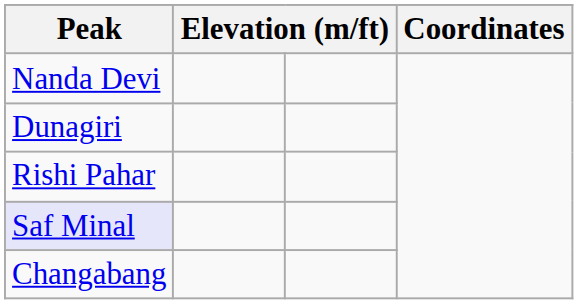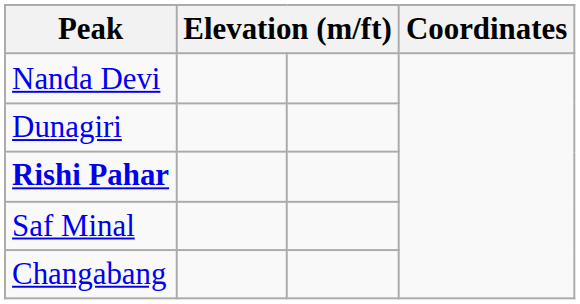(84, 175) normal -> (91, 175) bold
(73, 224) lavender background -> (73, 224) no background
